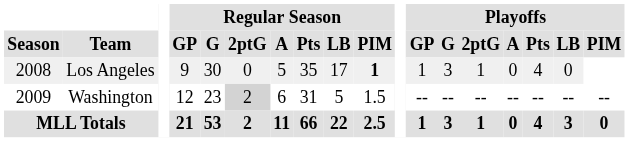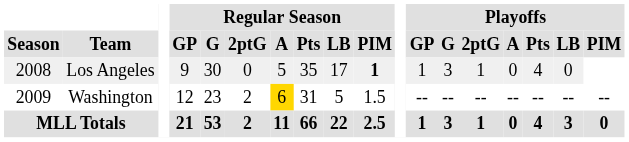(247, 97) lightgrey background -> (247, 97) no background
(282, 97) no background -> (282, 97) gold background
